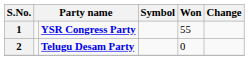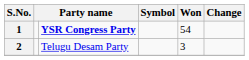(185, 30) 55 -> (185, 30) 54
(88, 47) bold -> (85, 47) normal
(183, 47) 0 -> (183, 47) 3
